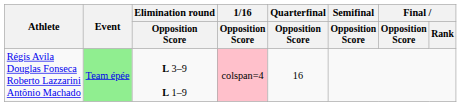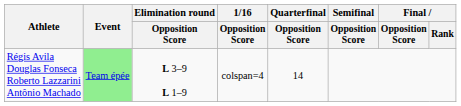(243, 75) pink background -> (243, 75) no background
(298, 75) 16 -> (298, 75) 14
